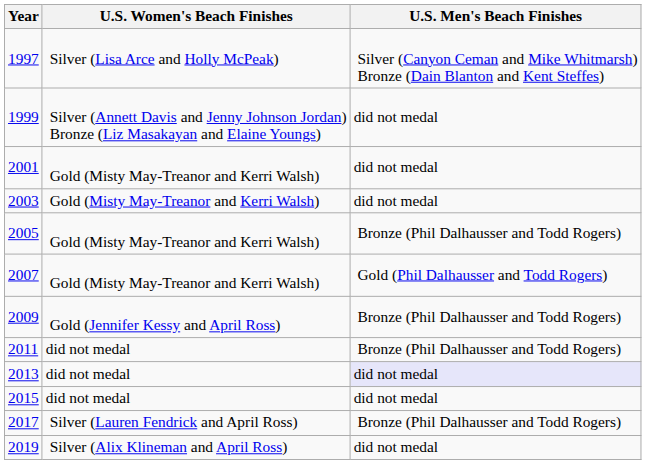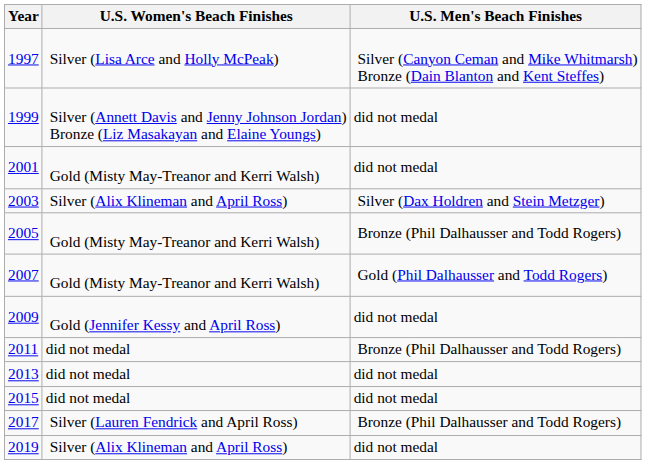(183, 200) Gold (Misty May-Treanor and Kerri Walsh) -> (167, 200) Silver (Alix Klineman and April Ross)
(396, 200) did not medal -> (479, 200) Silver (Dax Holdren and Stein Metzger)
(487, 316) Bronze (Phil Dalhausser and Todd Rogers) -> (396, 316) did not medal
(396, 374) lavender background -> (396, 374) no background
